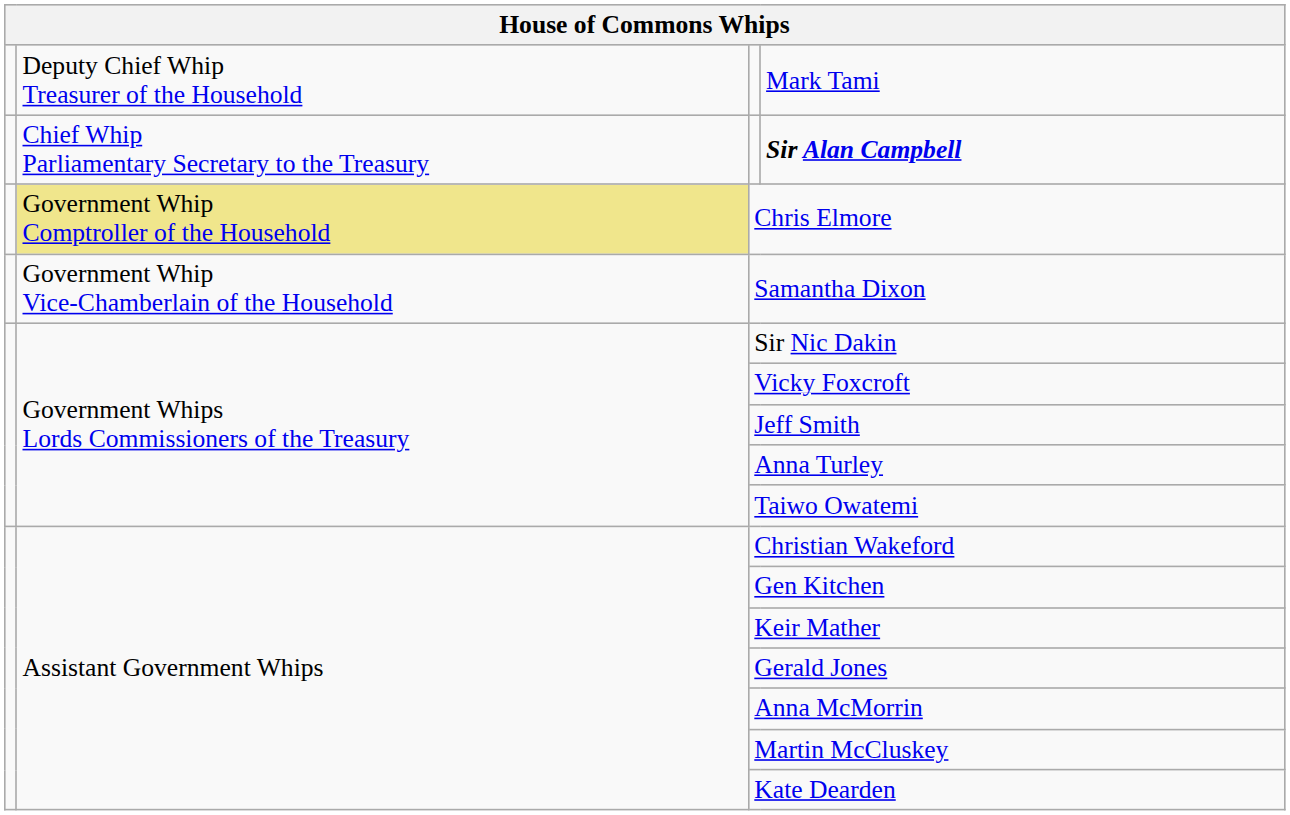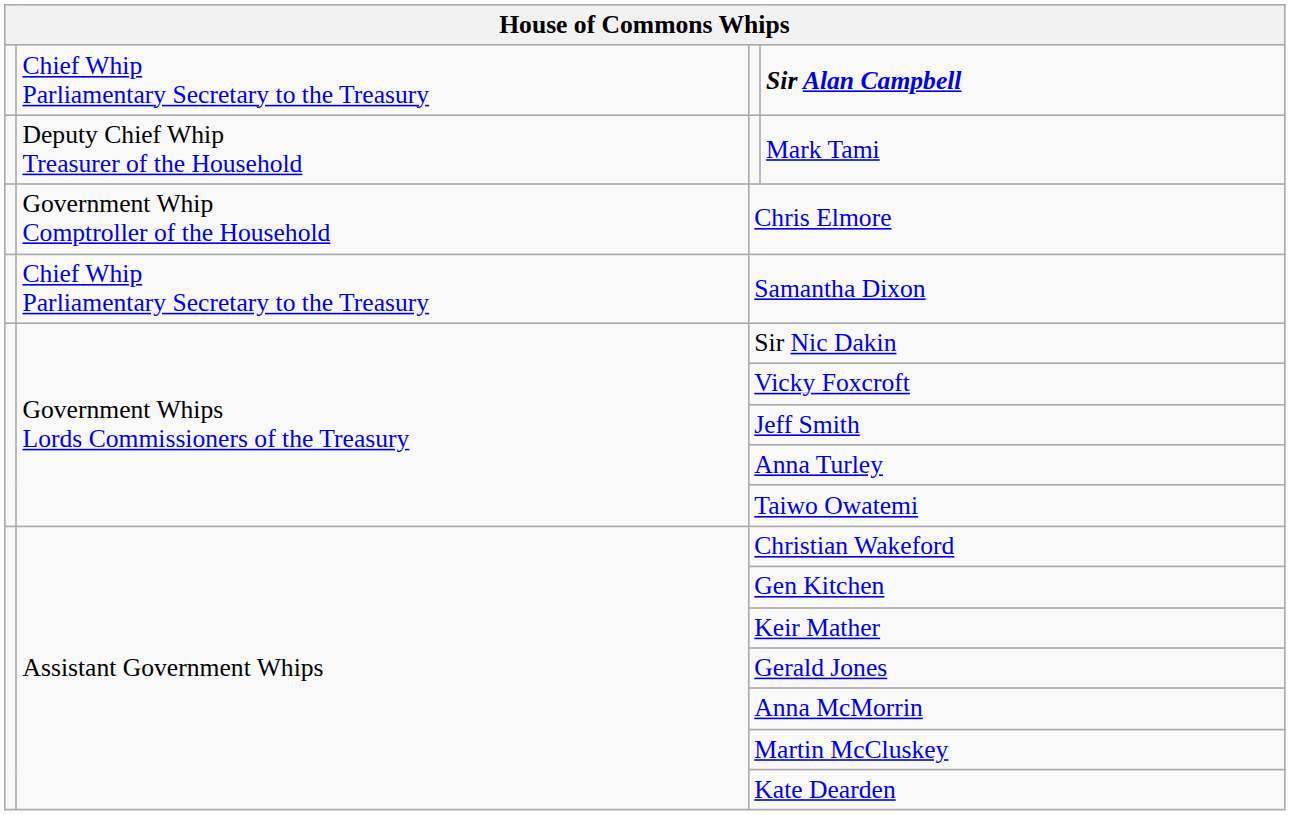rows swapped: (864, 149) <-> (823, 79)
(176, 218) khaki background -> (176, 218) no background
(208, 288) Government Whip Vice-Chamberlain of the Household -> (226, 288) Chief Whip Parliamentary Secretary to the Treasury
